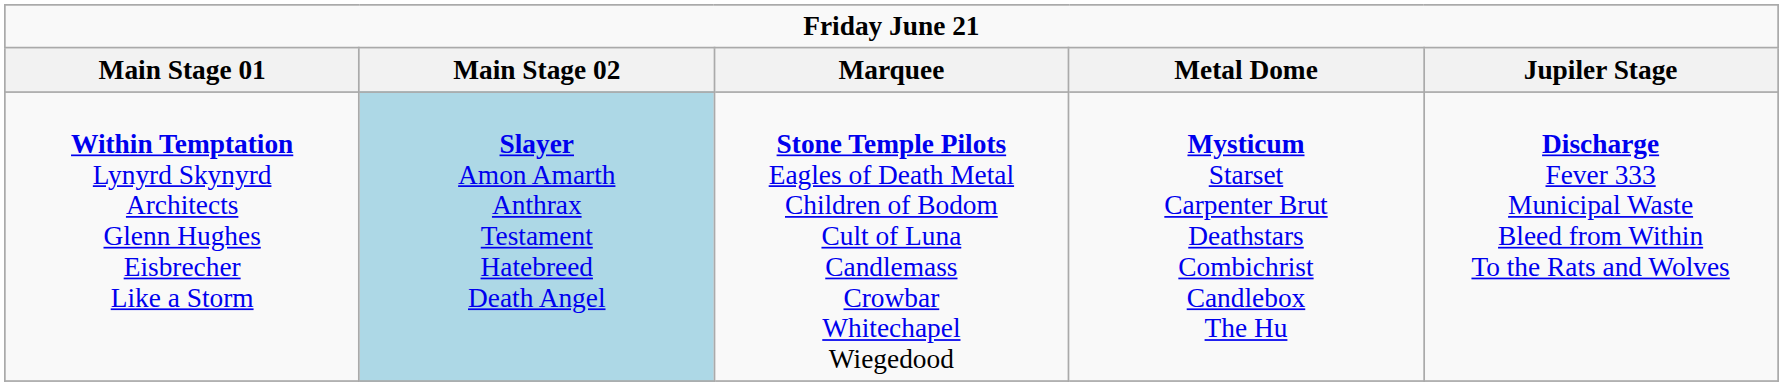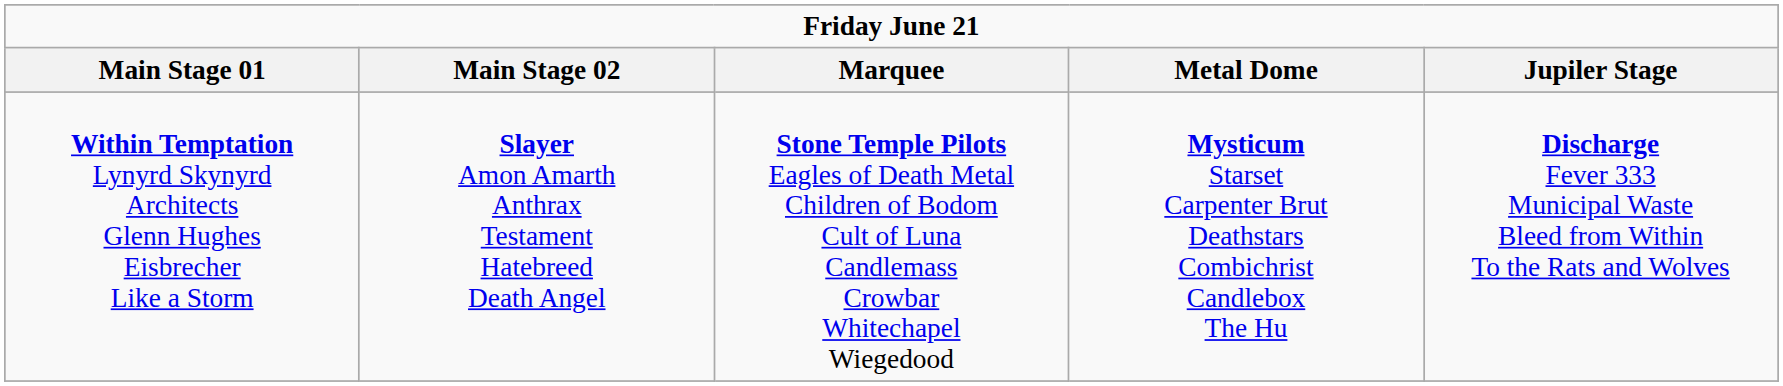(537, 220) lightblue background -> (537, 220) no background
